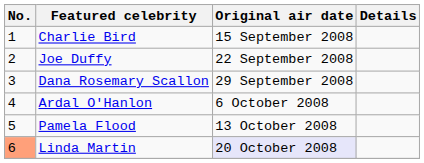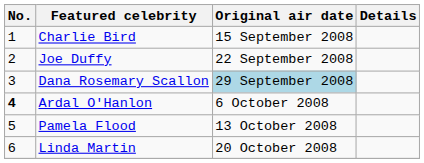(284, 82) no background -> (284, 82) lightblue background
(12, 104) normal -> (12, 104) bold
(12, 148) lightsalmon background -> (12, 148) no background
(276, 148) lavender background -> (276, 148) no background
